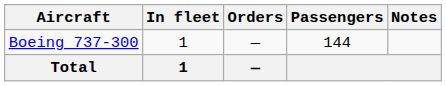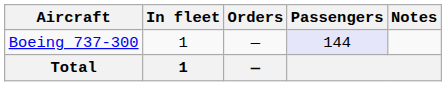(337, 42) no background -> (337, 42) lavender background
